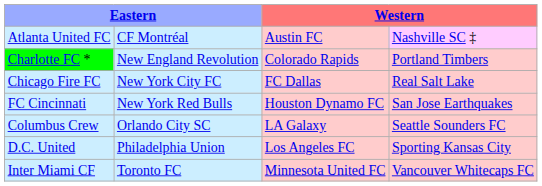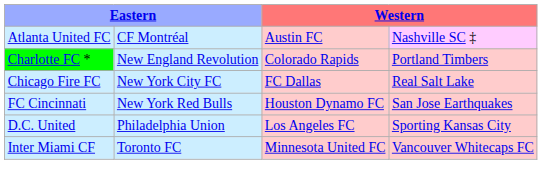- row: (53, 125)
